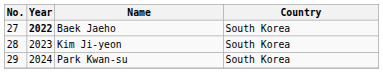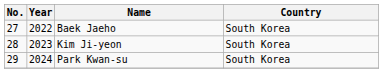(41, 28) bold -> (41, 28) normal
